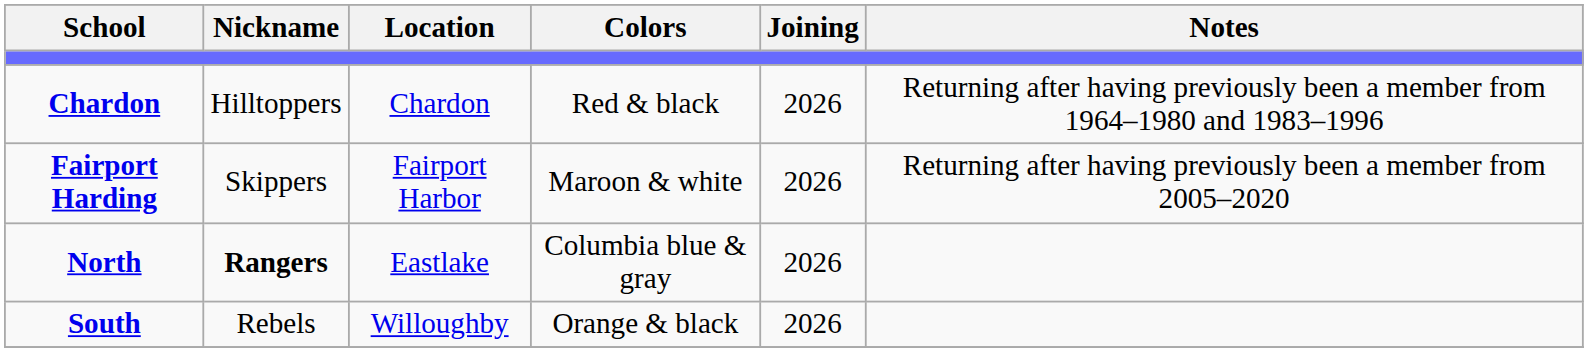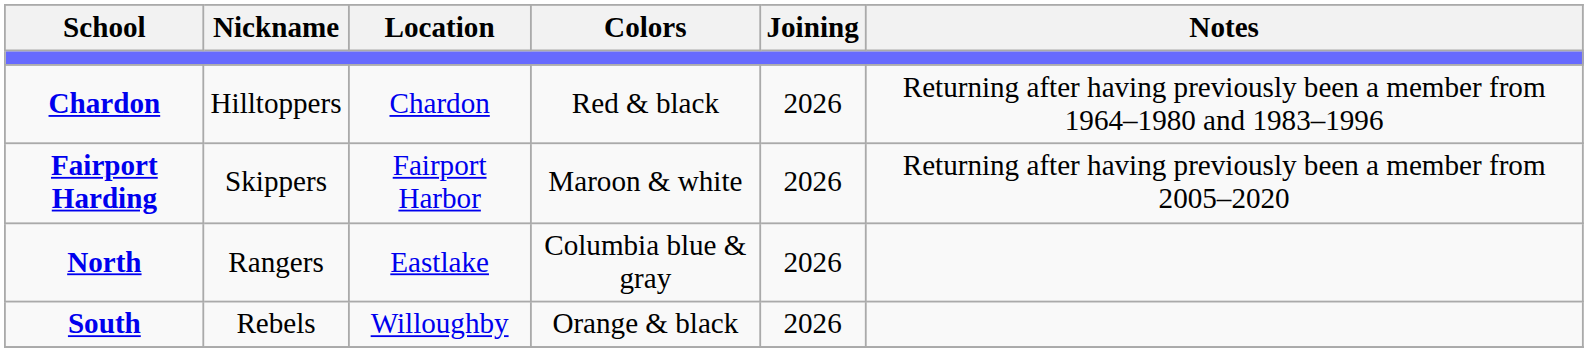(276, 261) bold -> (276, 261) normal
